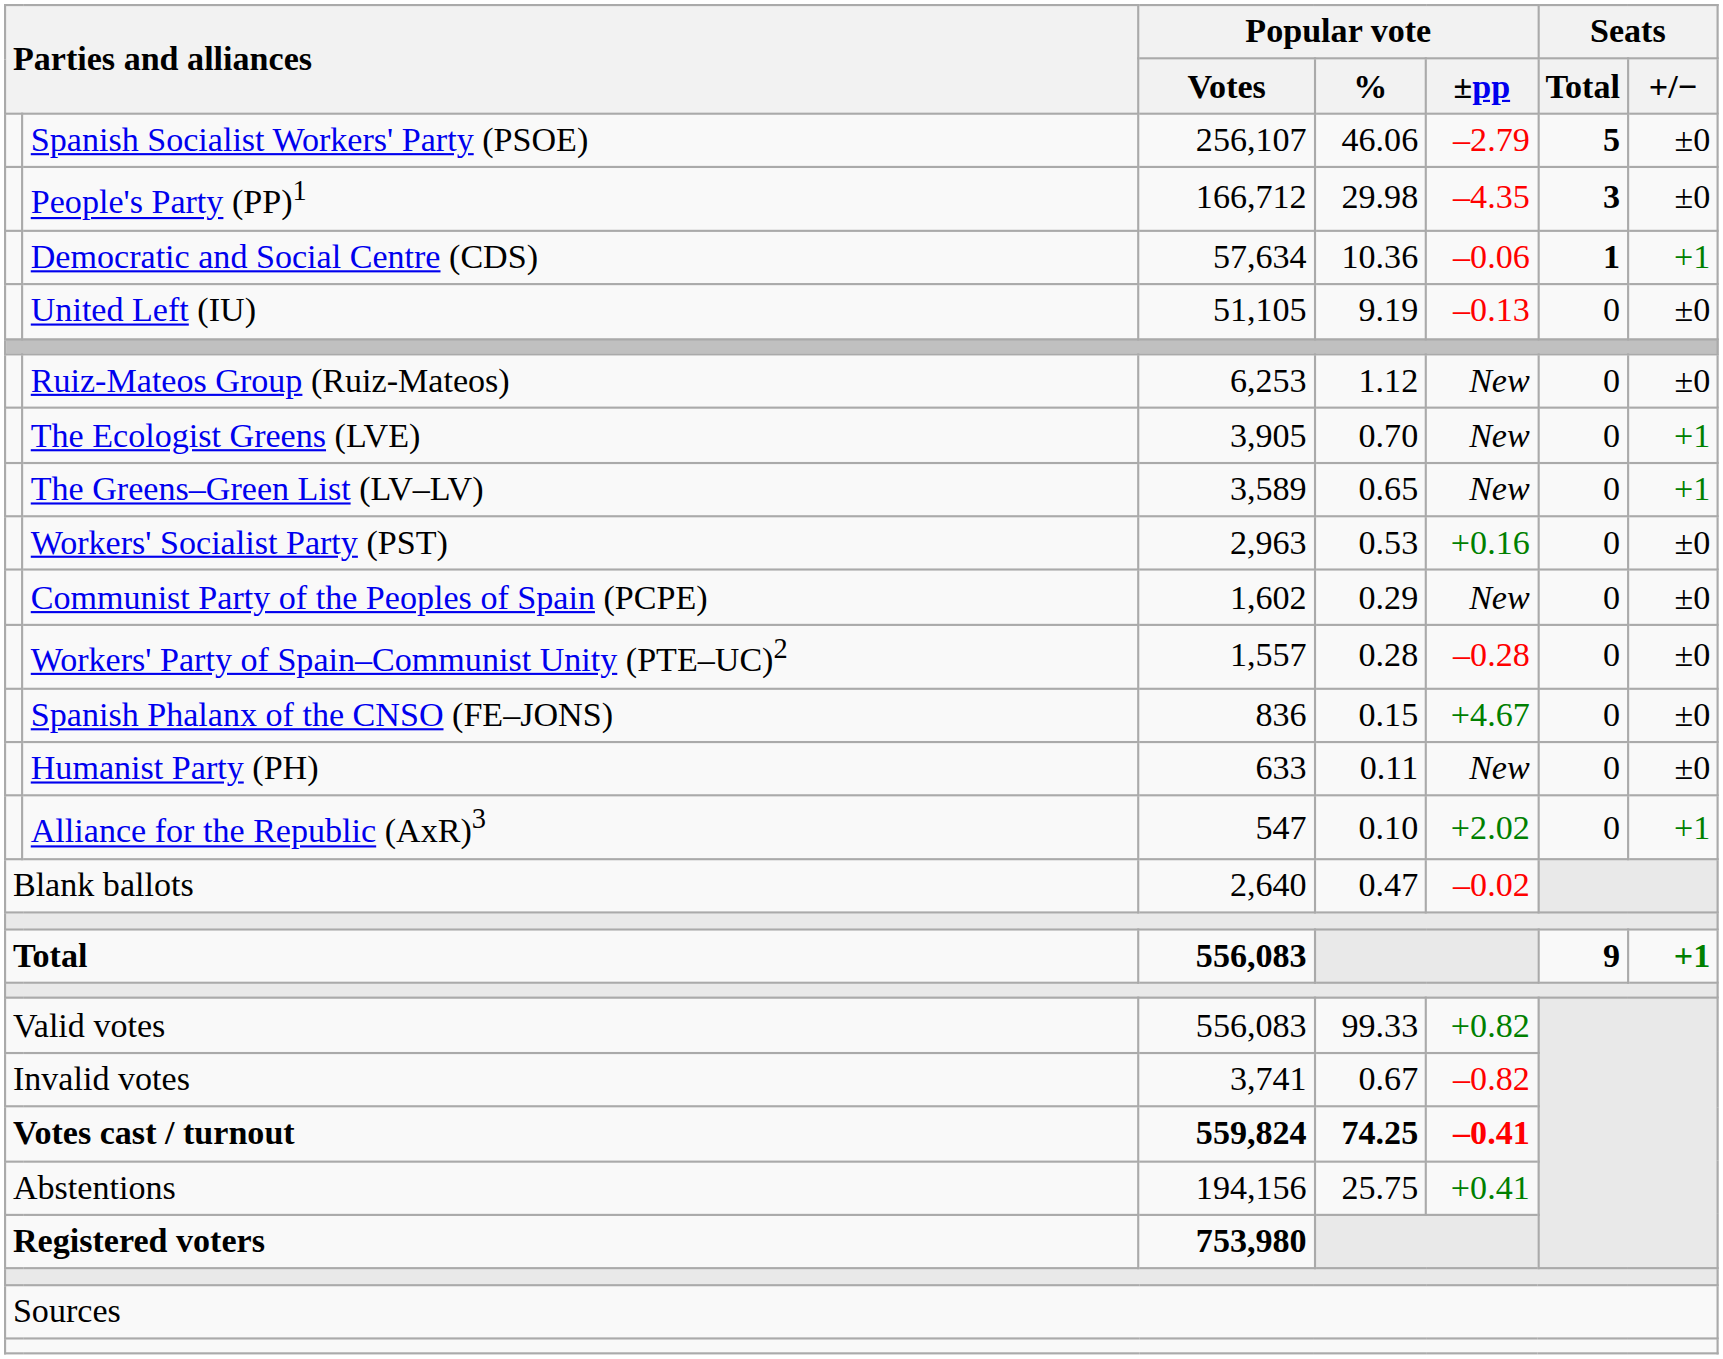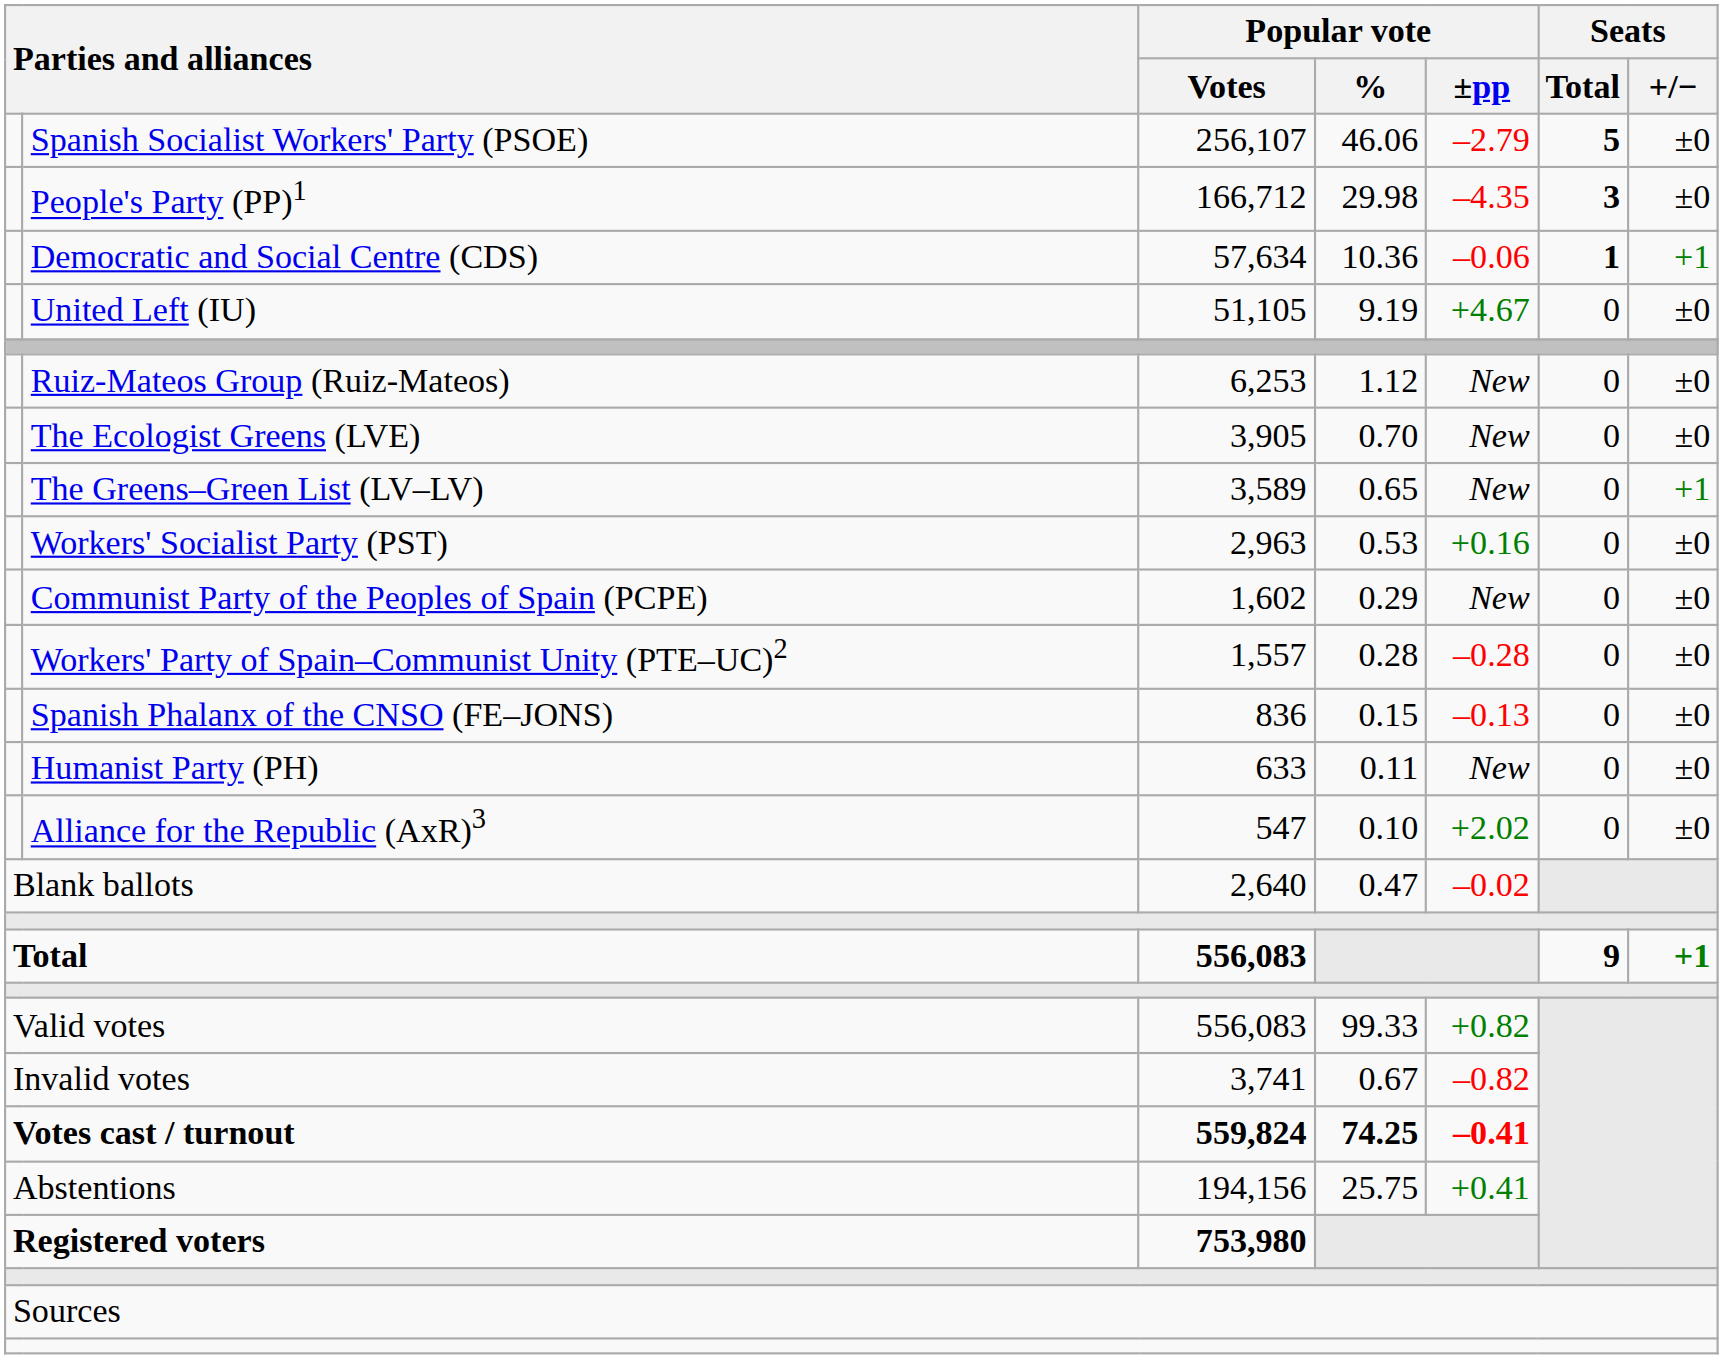(1491, 310) –0.13 -> (1490, 310) +4.67
(1692, 434) +1 -> (1692, 434) ±0
(1490, 714) +4.67 -> (1491, 714) –0.13
(1692, 826) +1 -> (1692, 826) ±0
